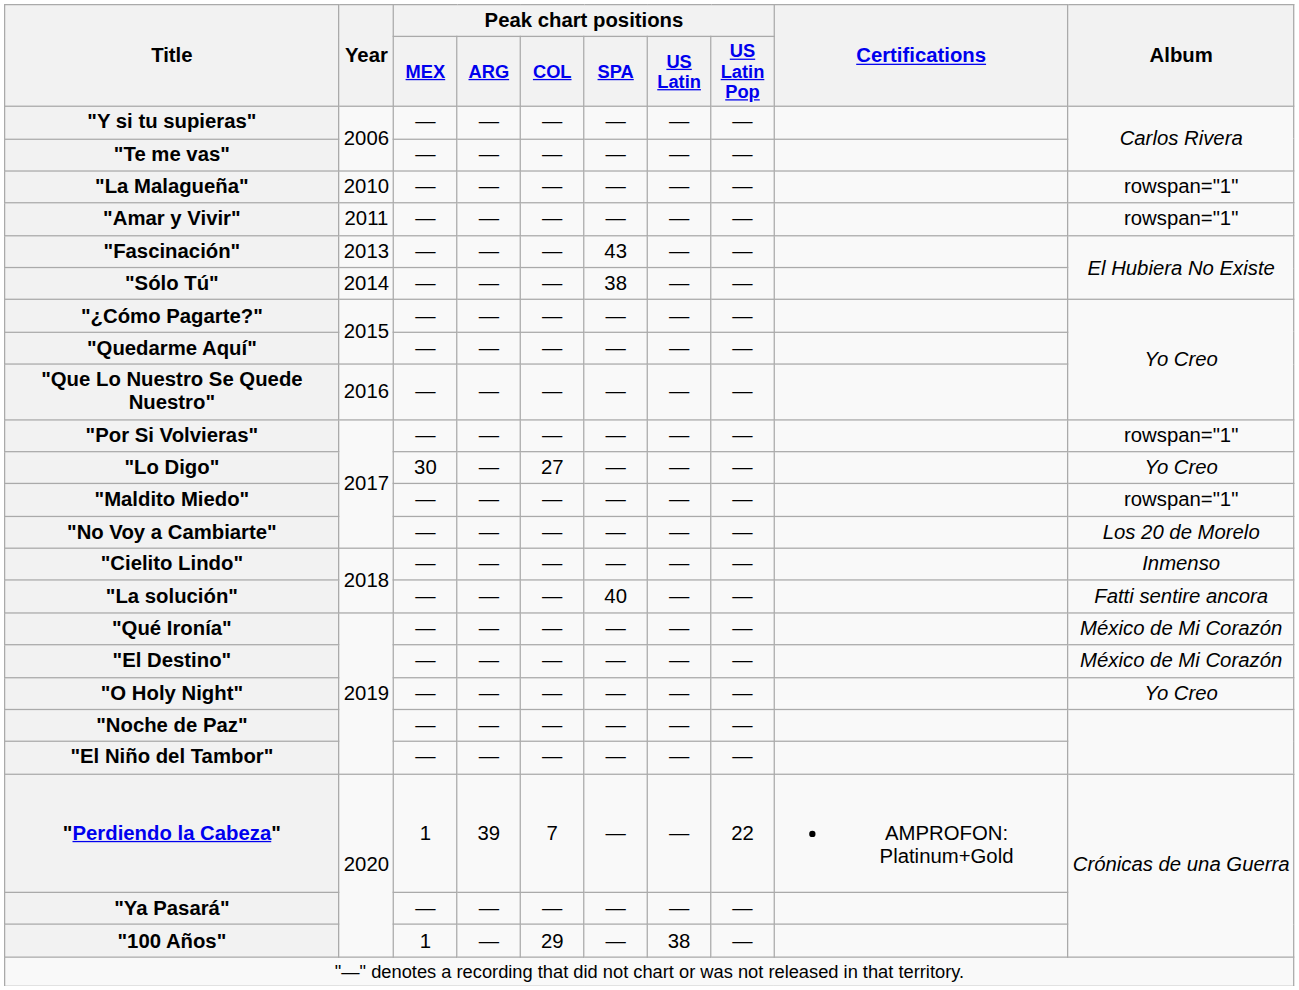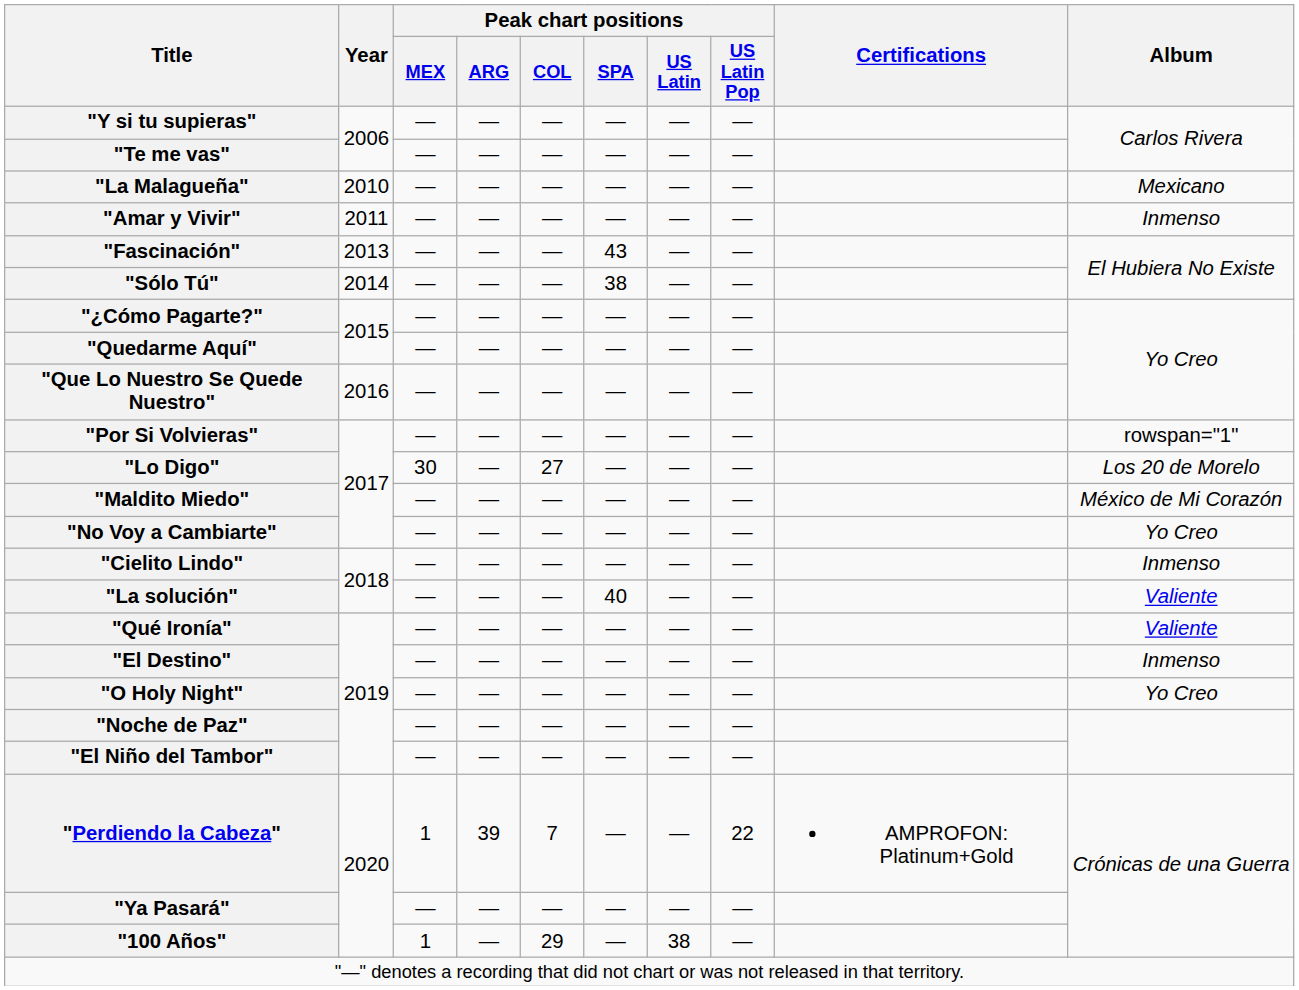(1181, 186) rowspan="1" -> (1181, 186) Mexicano
(1181, 219) rowspan="1" -> (1181, 219) Inmenso
(1181, 467) Yo Creo -> (1181, 467) Los 20 de Morelo
(1181, 499) rowspan="1" -> (1181, 499) México de Mi Corazón
(1181, 531) Los 20 de Morelo -> (1181, 531) Yo Creo
(1181, 596) Fatti sentire ancora -> (1181, 596) Valiente
(1181, 628) México de Mi Corazón -> (1181, 628) Valiente
(1181, 660) México de Mi Corazón -> (1181, 660) Inmenso
